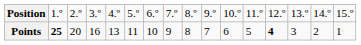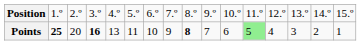(95, 31) normal -> (95, 31) bold
(188, 31) normal -> (188, 31) bold
(249, 31) no background -> (249, 31) lightgreen background
(271, 31) bold -> (271, 31) normal
